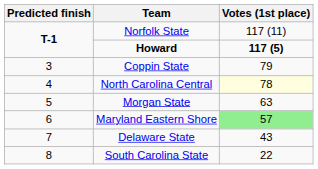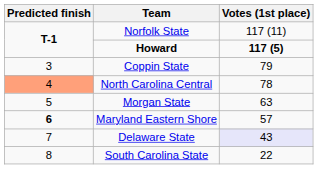(49, 84) no background -> (49, 84) lightsalmon background
(266, 84) lightyellow background -> (266, 84) no background
(49, 119) normal -> (49, 119) bold
(266, 119) lightgreen background -> (266, 119) no background
(266, 137) no background -> (266, 137) lavender background
